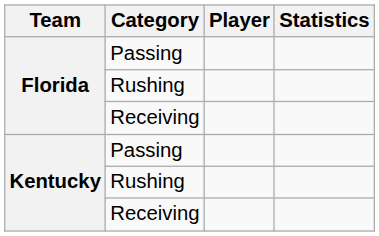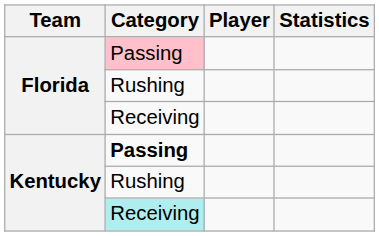(146, 53) no background -> (146, 53) pink background
(146, 149) normal -> (149, 149) bold
(155, 214) no background -> (155, 214) paleturquoise background
